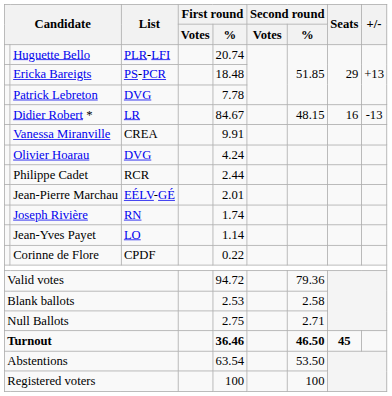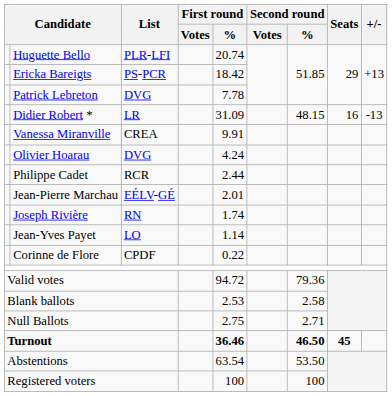(230, 74) 18.48 -> (230, 74) 18.42
(230, 114) 84.67 -> (230, 114) 31.09
